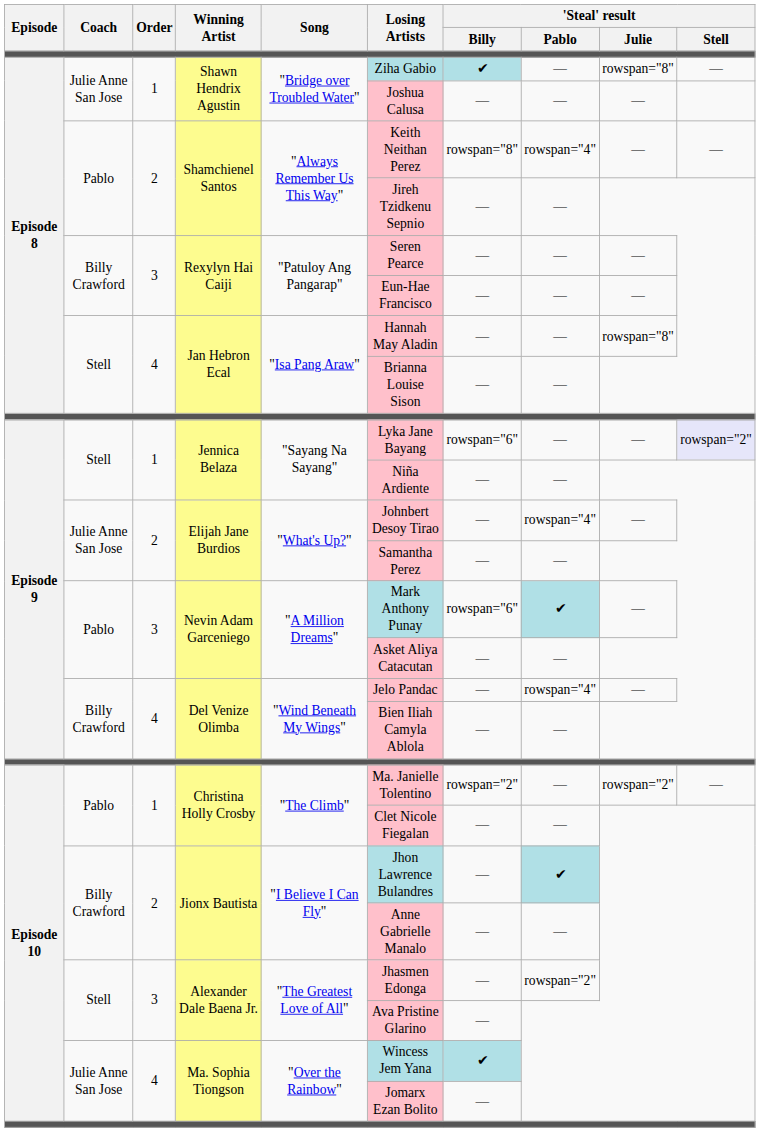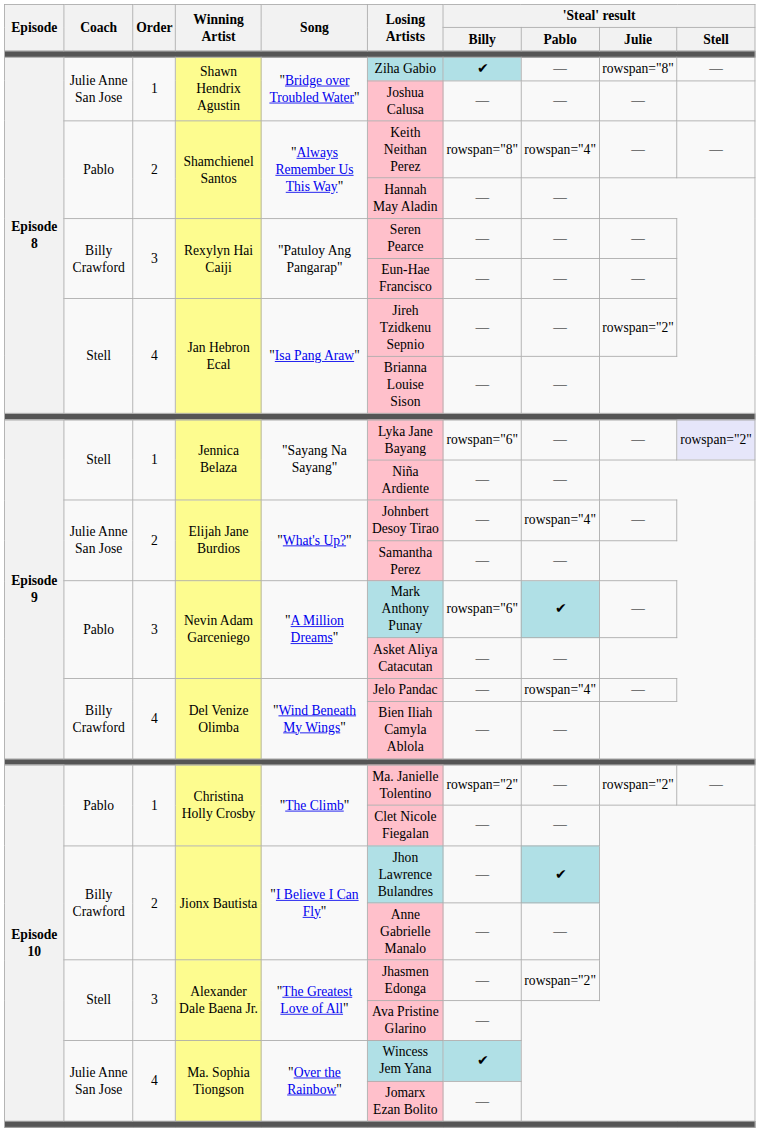(405, 206) Jireh Tzidkenu Sepnio -> (405, 198) Hannah May Aladin
(405, 336) Hannah May Aladin -> (405, 327) Jireh Tzidkenu Sepnio
(638, 336) rowspan="8" -> (638, 327) rowspan="2"
